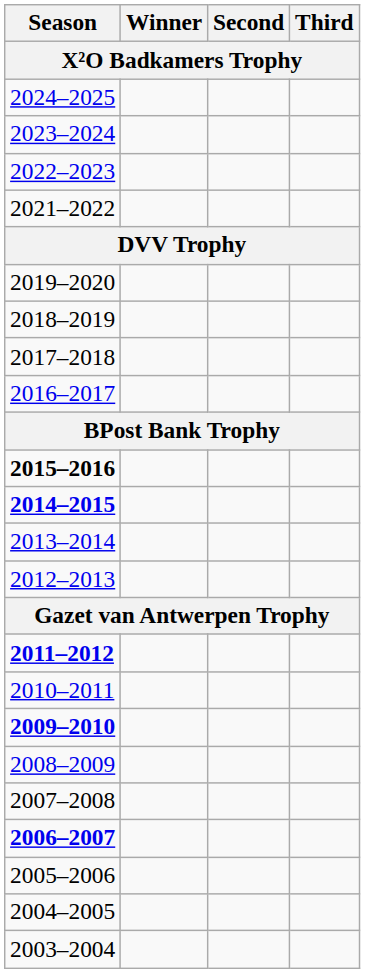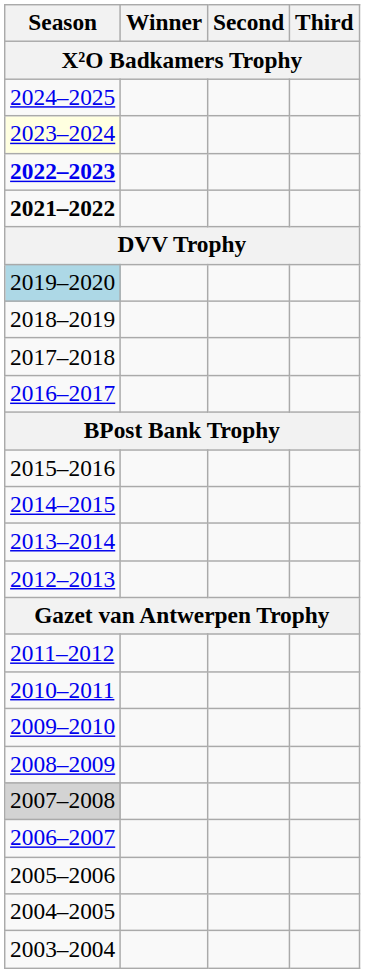(63, 134) no background -> (63, 134) lightyellow background
(63, 171) normal -> (63, 171) bold
(63, 208) normal -> (63, 208) bold
(63, 282) no background -> (63, 282) lightblue background
(63, 467) bold -> (63, 467) normal
(63, 504) bold -> (63, 504) normal
(62, 652) bold -> (62, 652) normal
(63, 726) bold -> (63, 726) normal
(63, 801) no background -> (63, 801) lightgrey background
(63, 838) bold -> (63, 838) normal
